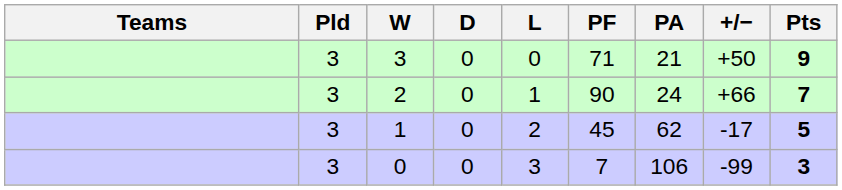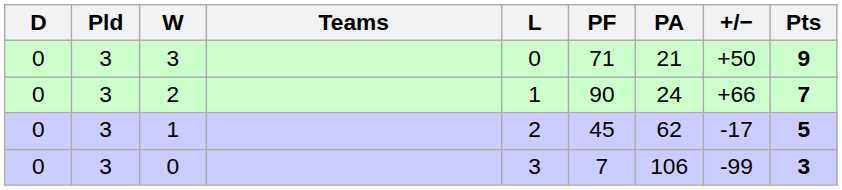columns swapped: (152, 22) <-> (467, 22)
